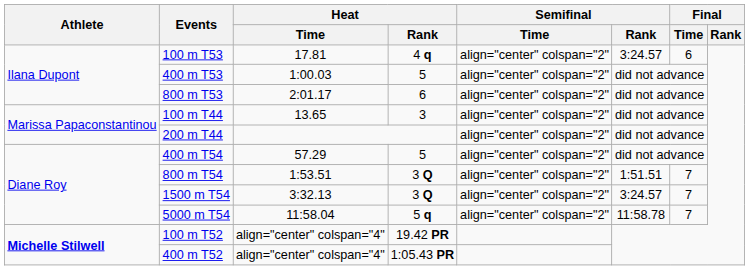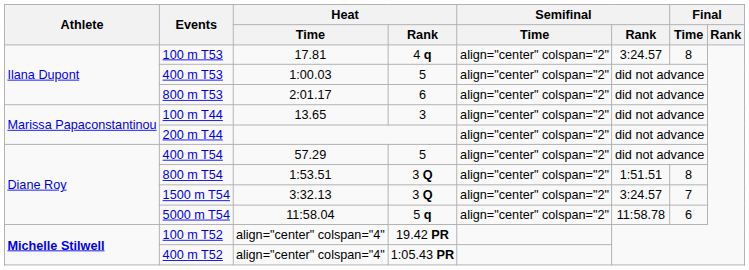(689, 55) 6 -> (689, 55) 8
(689, 175) 7 -> (689, 175) 8
(689, 215) 7 -> (689, 215) 6
